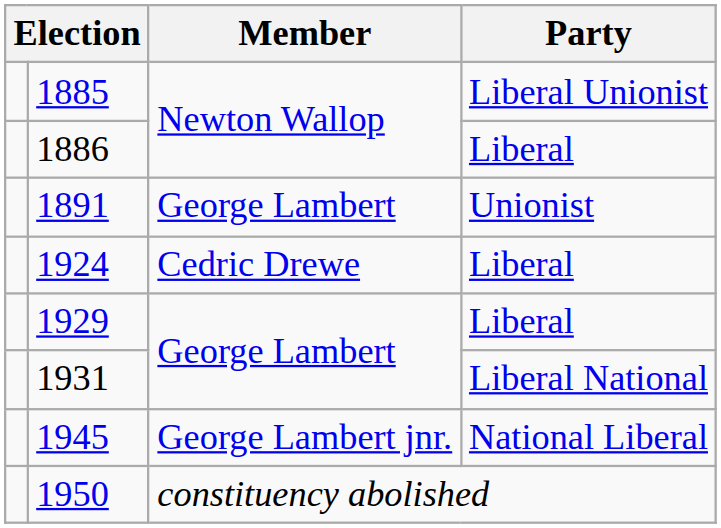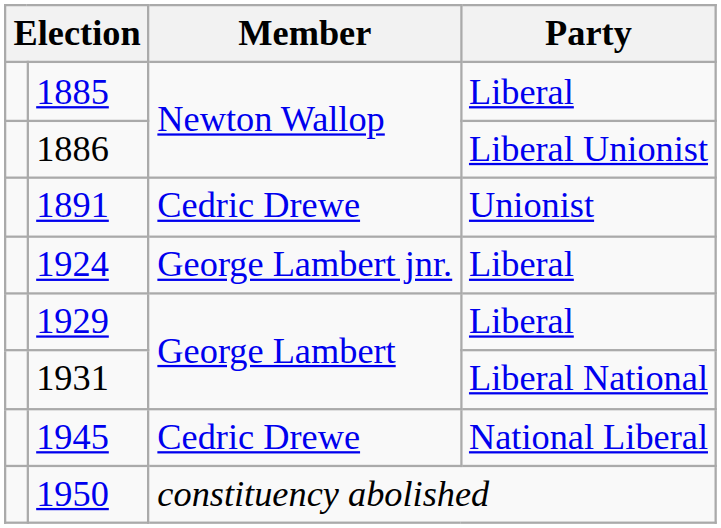(588, 90) Liberal Unionist -> (521, 90) Liberal
(521, 148) Liberal -> (588, 148) Liberal Unionist
(277, 206) George Lambert -> (259, 206) Cedric Drewe
(259, 263) Cedric Drewe -> (305, 263) George Lambert jnr.
(305, 436) George Lambert jnr. -> (259, 436) Cedric Drewe
